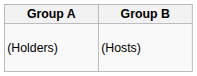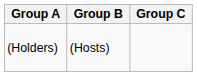+ column: (161, 14)
